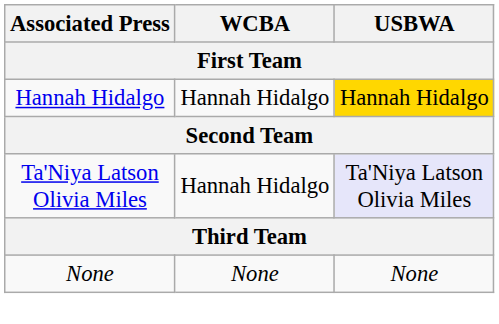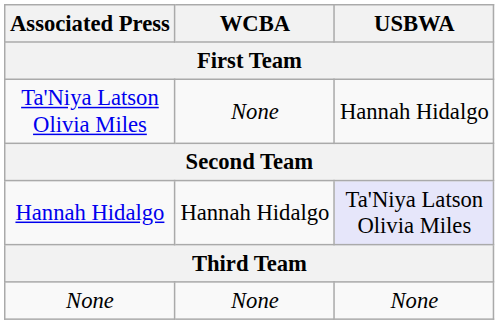(90, 98) Hannah Hidalgo -> (90, 111) Ta'Niya Latson Olivia Miles
(255, 98) Hannah Hidalgo -> (255, 111) None
(414, 98) gold background -> (414, 111) no background
(90, 186) Ta'Niya Latson Olivia Miles -> (90, 212) Hannah Hidalgo
